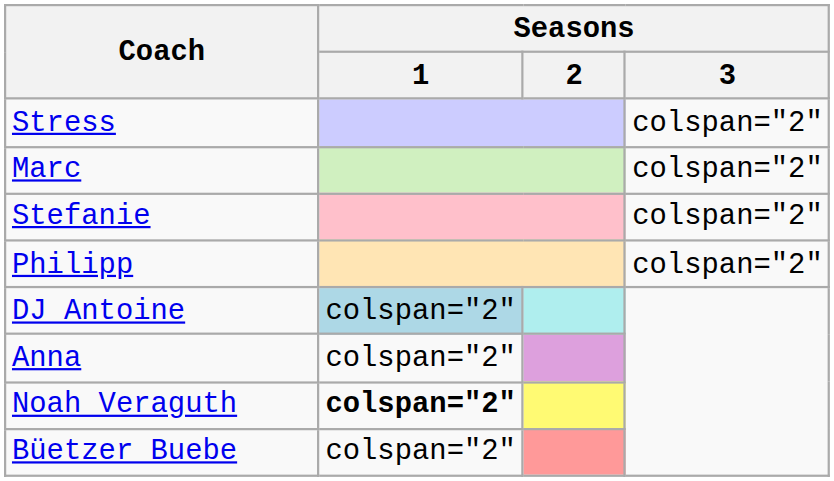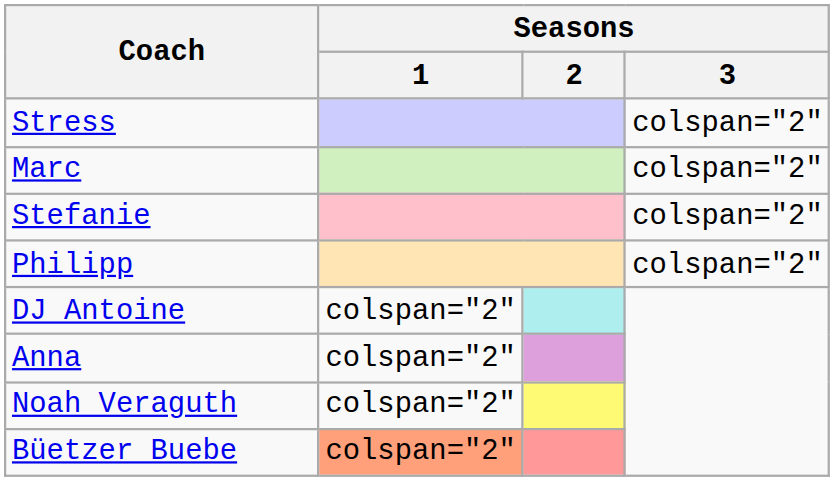(421, 311) lightblue background -> (421, 311) no background
(421, 405) bold -> (421, 405) normal
(421, 452) no background -> (421, 452) lightsalmon background
